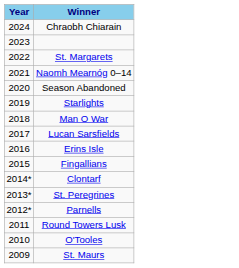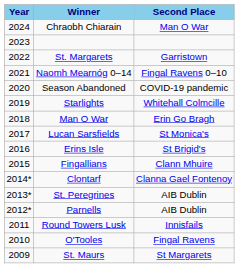+ column: (184, 12)
